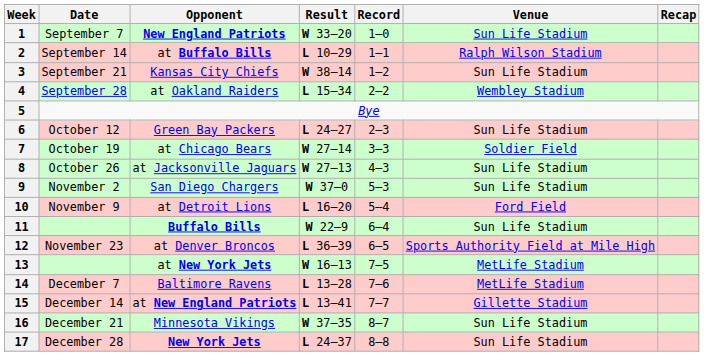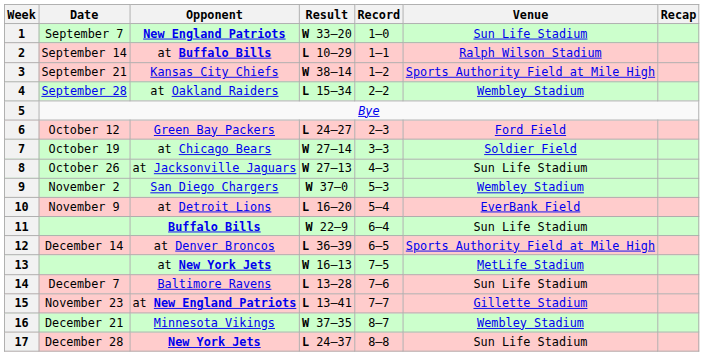(530, 72) Sun Life Stadium -> (530, 72) Sports Authority Field at Mile High
(530, 130) Sun Life Stadium -> (530, 130) Ford Field
(530, 188) Sun Life Stadium -> (530, 188) Wembley Stadium
(530, 207) Ford Field -> (530, 207) EverBank Field
(84, 245) November 23 -> (84, 245) December 14
(530, 284) MetLife Stadium -> (530, 284) Sun Life Stadium
(84, 303) December 14 -> (84, 303) November 23
(530, 323) Sun Life Stadium -> (530, 323) Wembley Stadium
